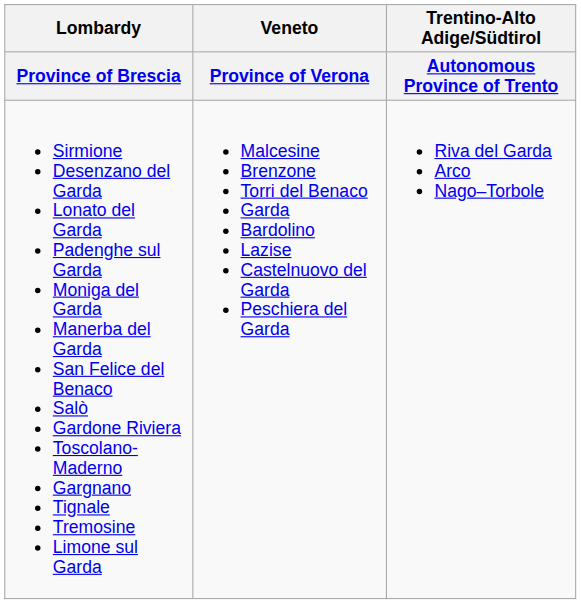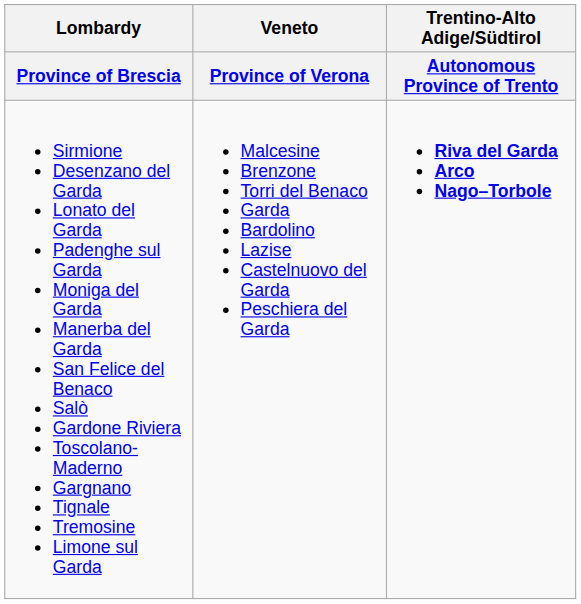(481, 171) normal -> (481, 171) bold
